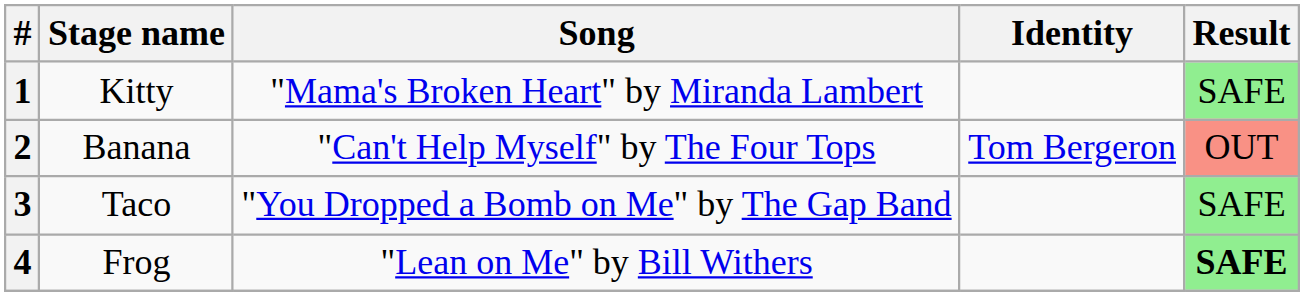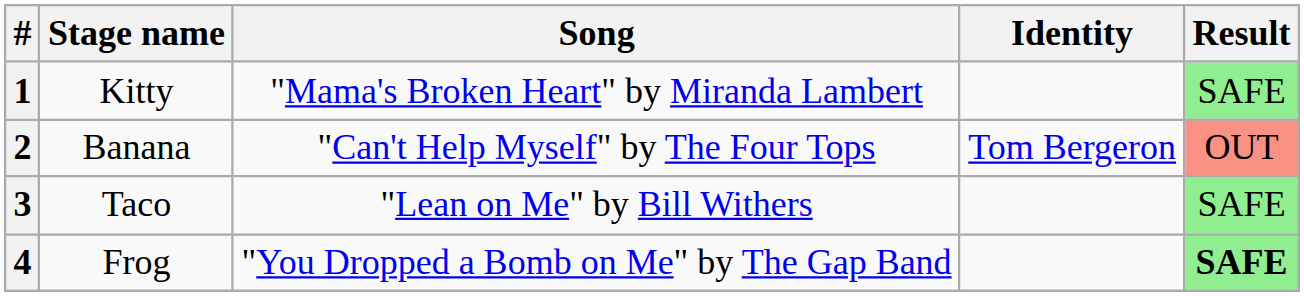(597, 204) "You Dropped a Bomb on Me" by The Gap Band -> (597, 204) "Lean on Me" by Bill Withers
(597, 261) "Lean on Me" by Bill Withers -> (597, 261) "You Dropped a Bomb on Me" by The Gap Band
